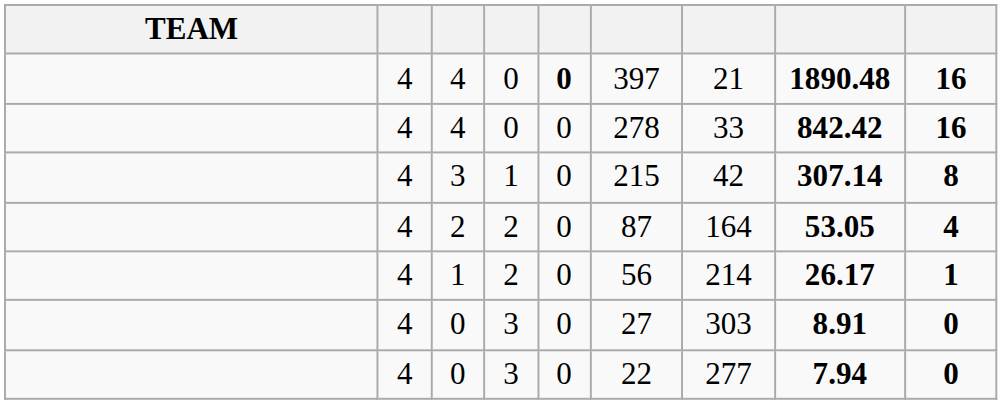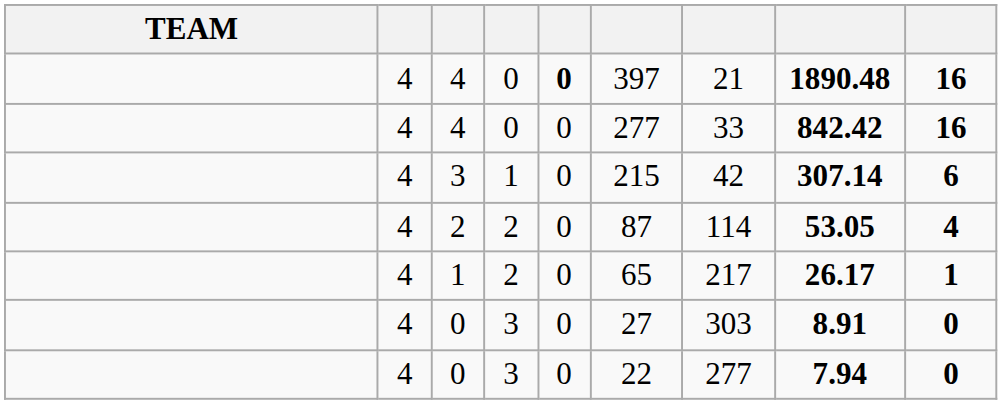(637, 127) 278 -> (637, 127) 277
(951, 176) 8 -> (951, 176) 6
(728, 226) 164 -> (728, 226) 114
(637, 275) 56 -> (637, 275) 65
(728, 275) 214 -> (728, 275) 217
